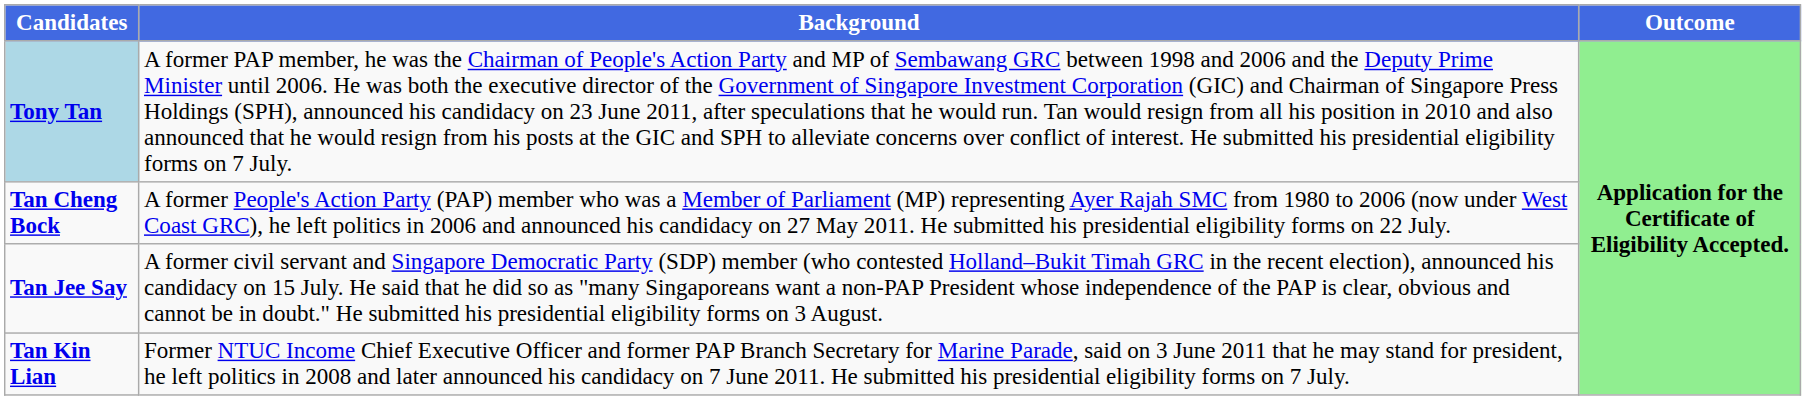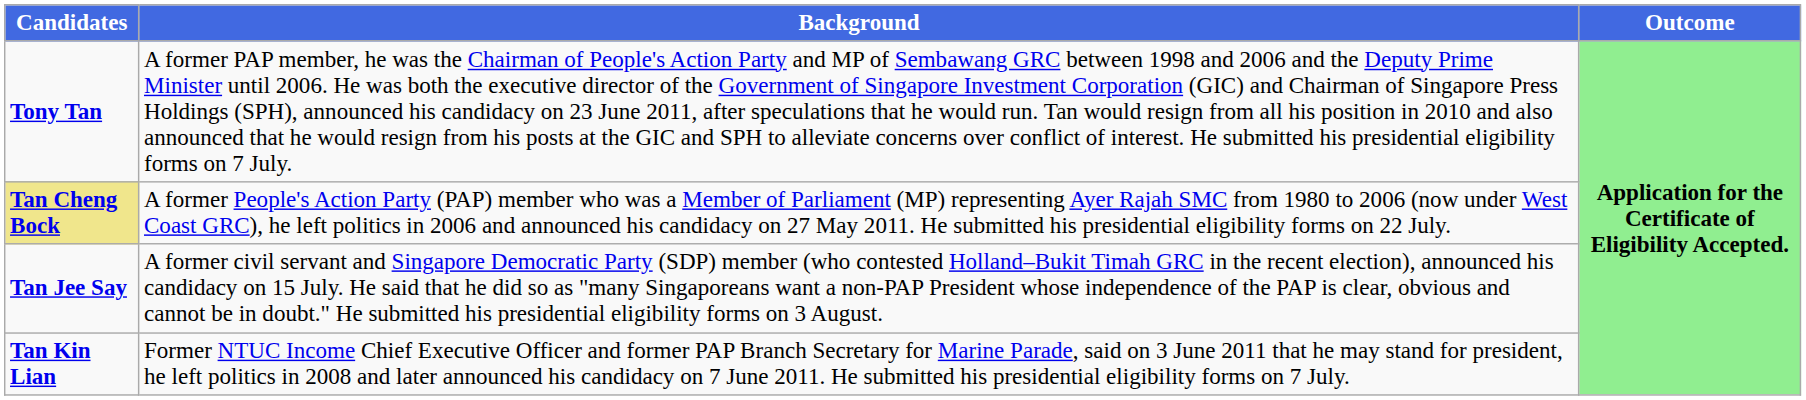(56, 111) lightblue background -> (56, 111) no background
(64, 212) no background -> (64, 212) khaki background
